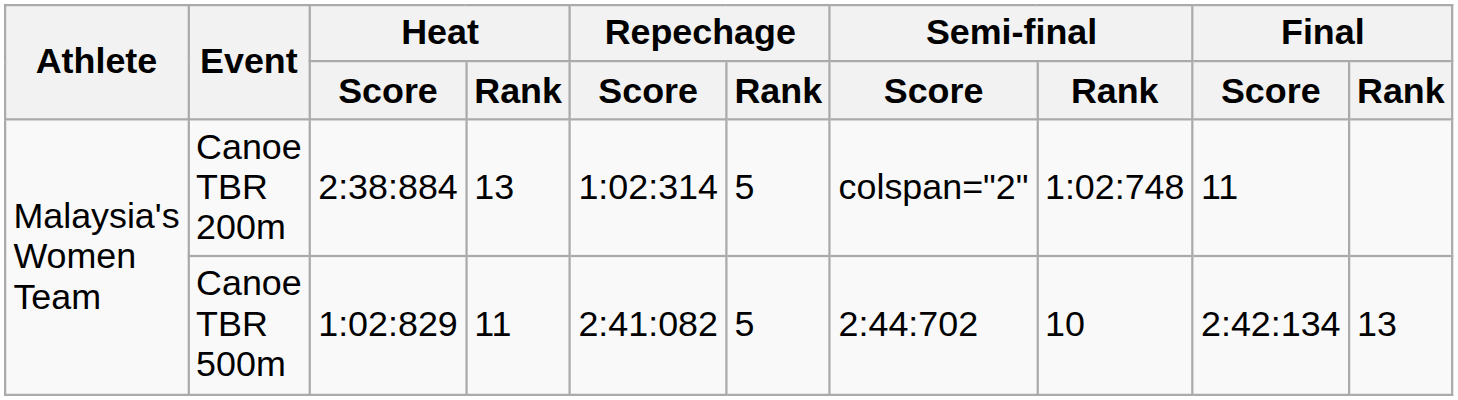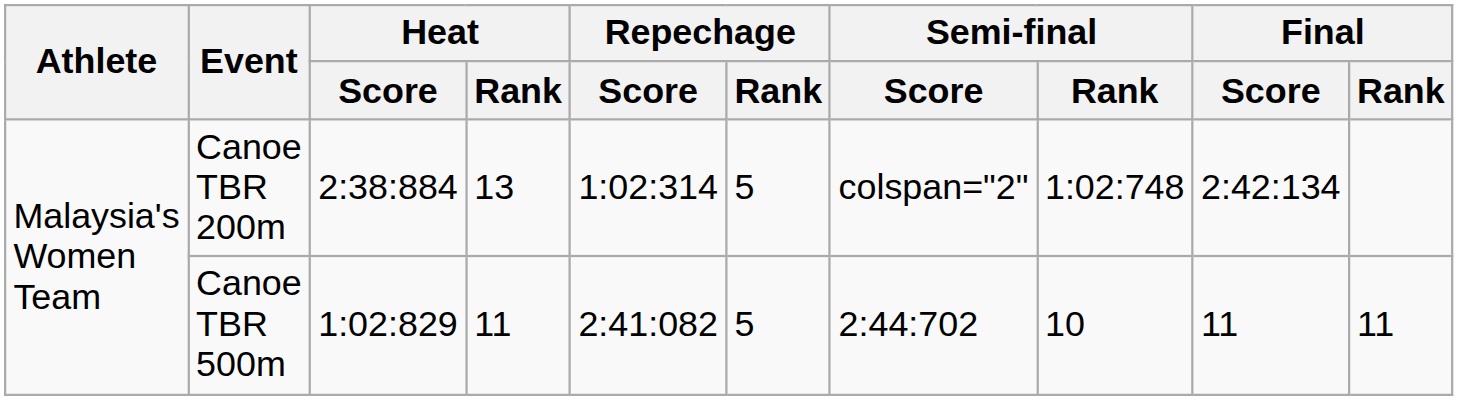(1220, 186) 11 -> (1271, 186) 2:42:134
(1271, 324) 2:42:134 -> (1220, 324) 11
(1377, 324) 13 -> (1376, 324) 11
